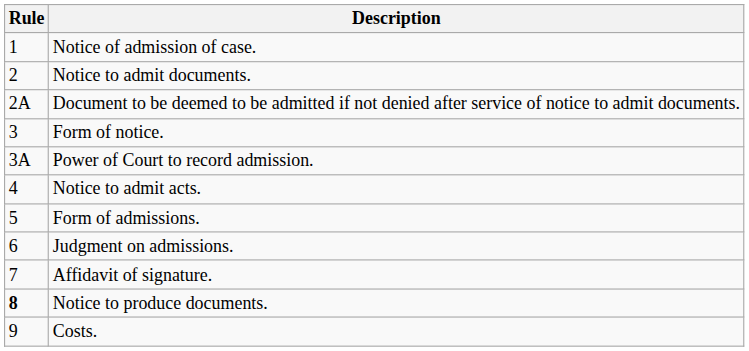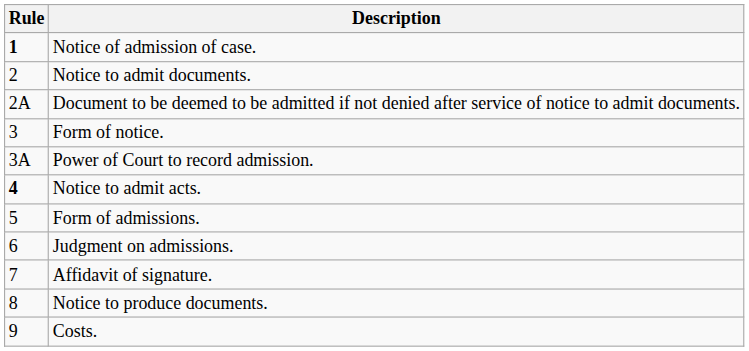(13, 47) normal -> (13, 47) bold
(13, 189) normal -> (13, 189) bold
(13, 302) bold -> (13, 302) normal
